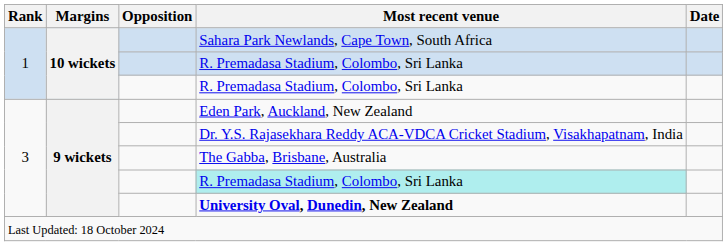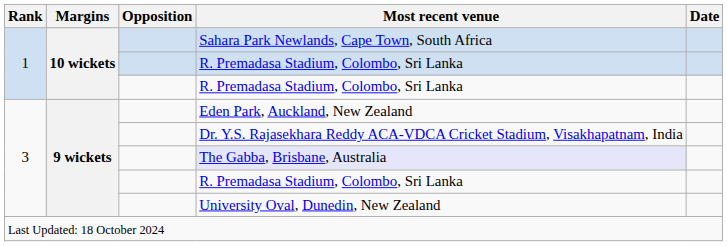(293, 157) no background -> (293, 157) lavender background
(331, 181) paleturquoise background -> (331, 181) no background
(326, 205) bold -> (320, 205) normal
